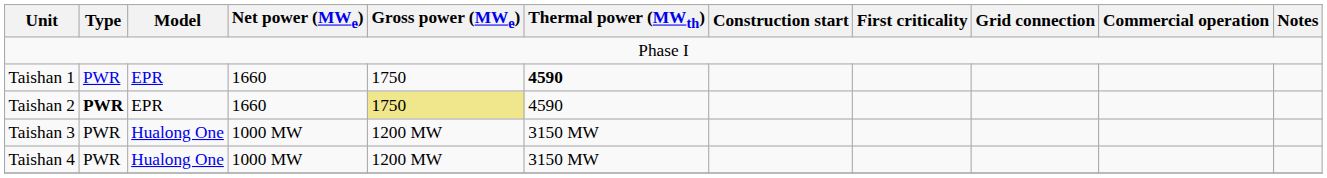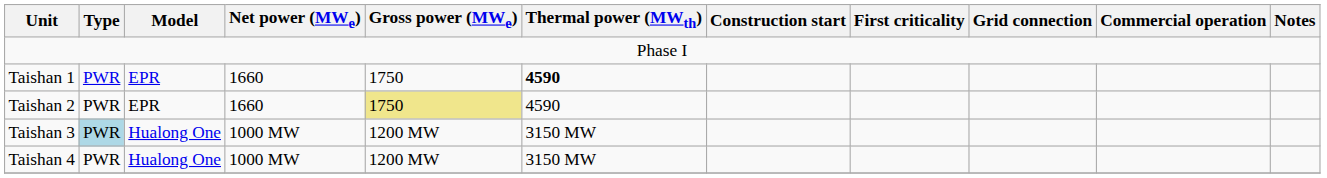(103, 104) bold -> (102, 104) normal
(102, 132) no background -> (102, 132) lightblue background
